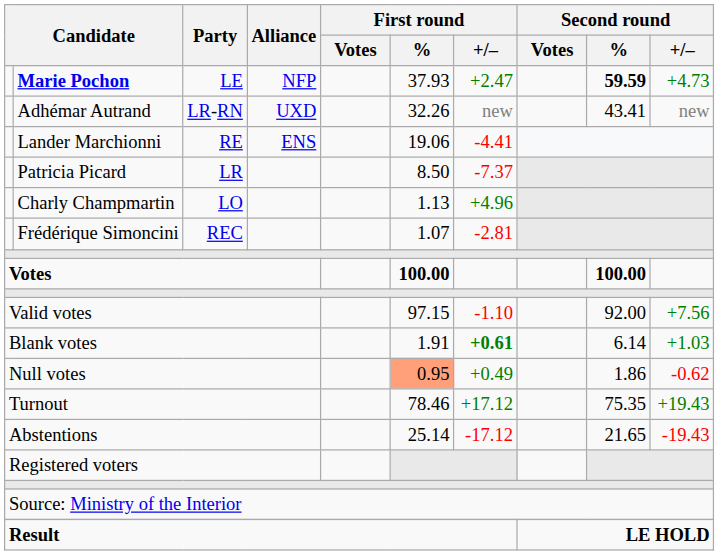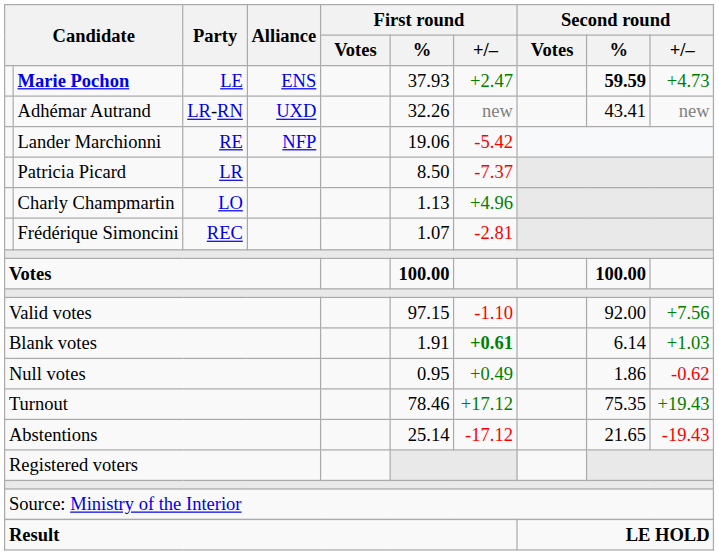(299, 81) NFP -> (299, 81) ENS
(299, 142) ENS -> (299, 142) NFP
(494, 142) -4.41 -> (494, 142) -5.42
(433, 373) lightsalmon background -> (433, 373) no background
